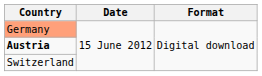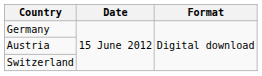(28, 29) lightsalmon background -> (28, 29) no background
(28, 46) bold -> (28, 46) normal
